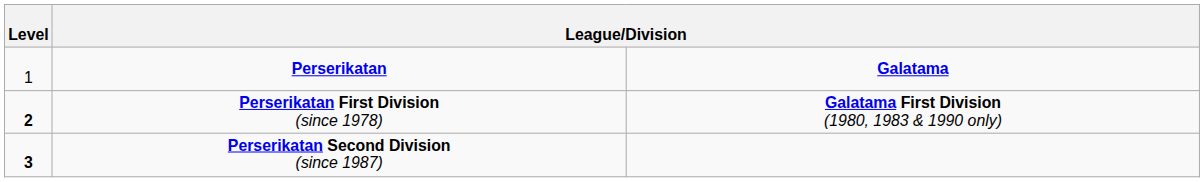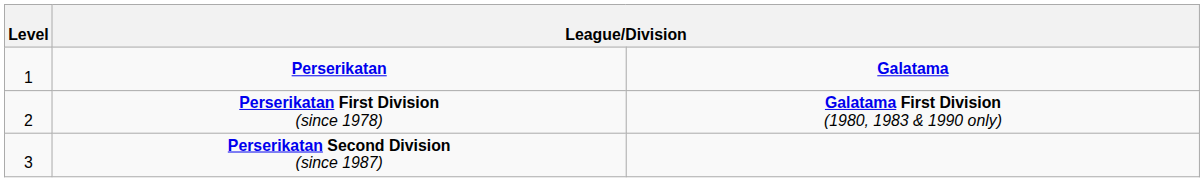(28, 120) bold -> (28, 120) normal
(28, 163) bold -> (28, 163) normal
